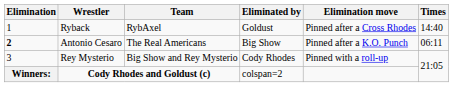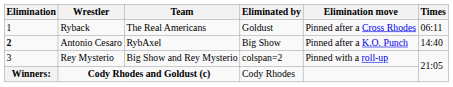(144, 27) RybAxel -> (166, 27) The Real Americans
(432, 27) 14:40 -> (431, 27) 06:11
(166, 43) The Real Americans -> (144, 43) RybAxel
(431, 43) 06:11 -> (432, 43) 14:40
(269, 58) Cody Rhodes -> (262, 58) colspan=2
(262, 74) colspan=2 -> (269, 74) Cody Rhodes
